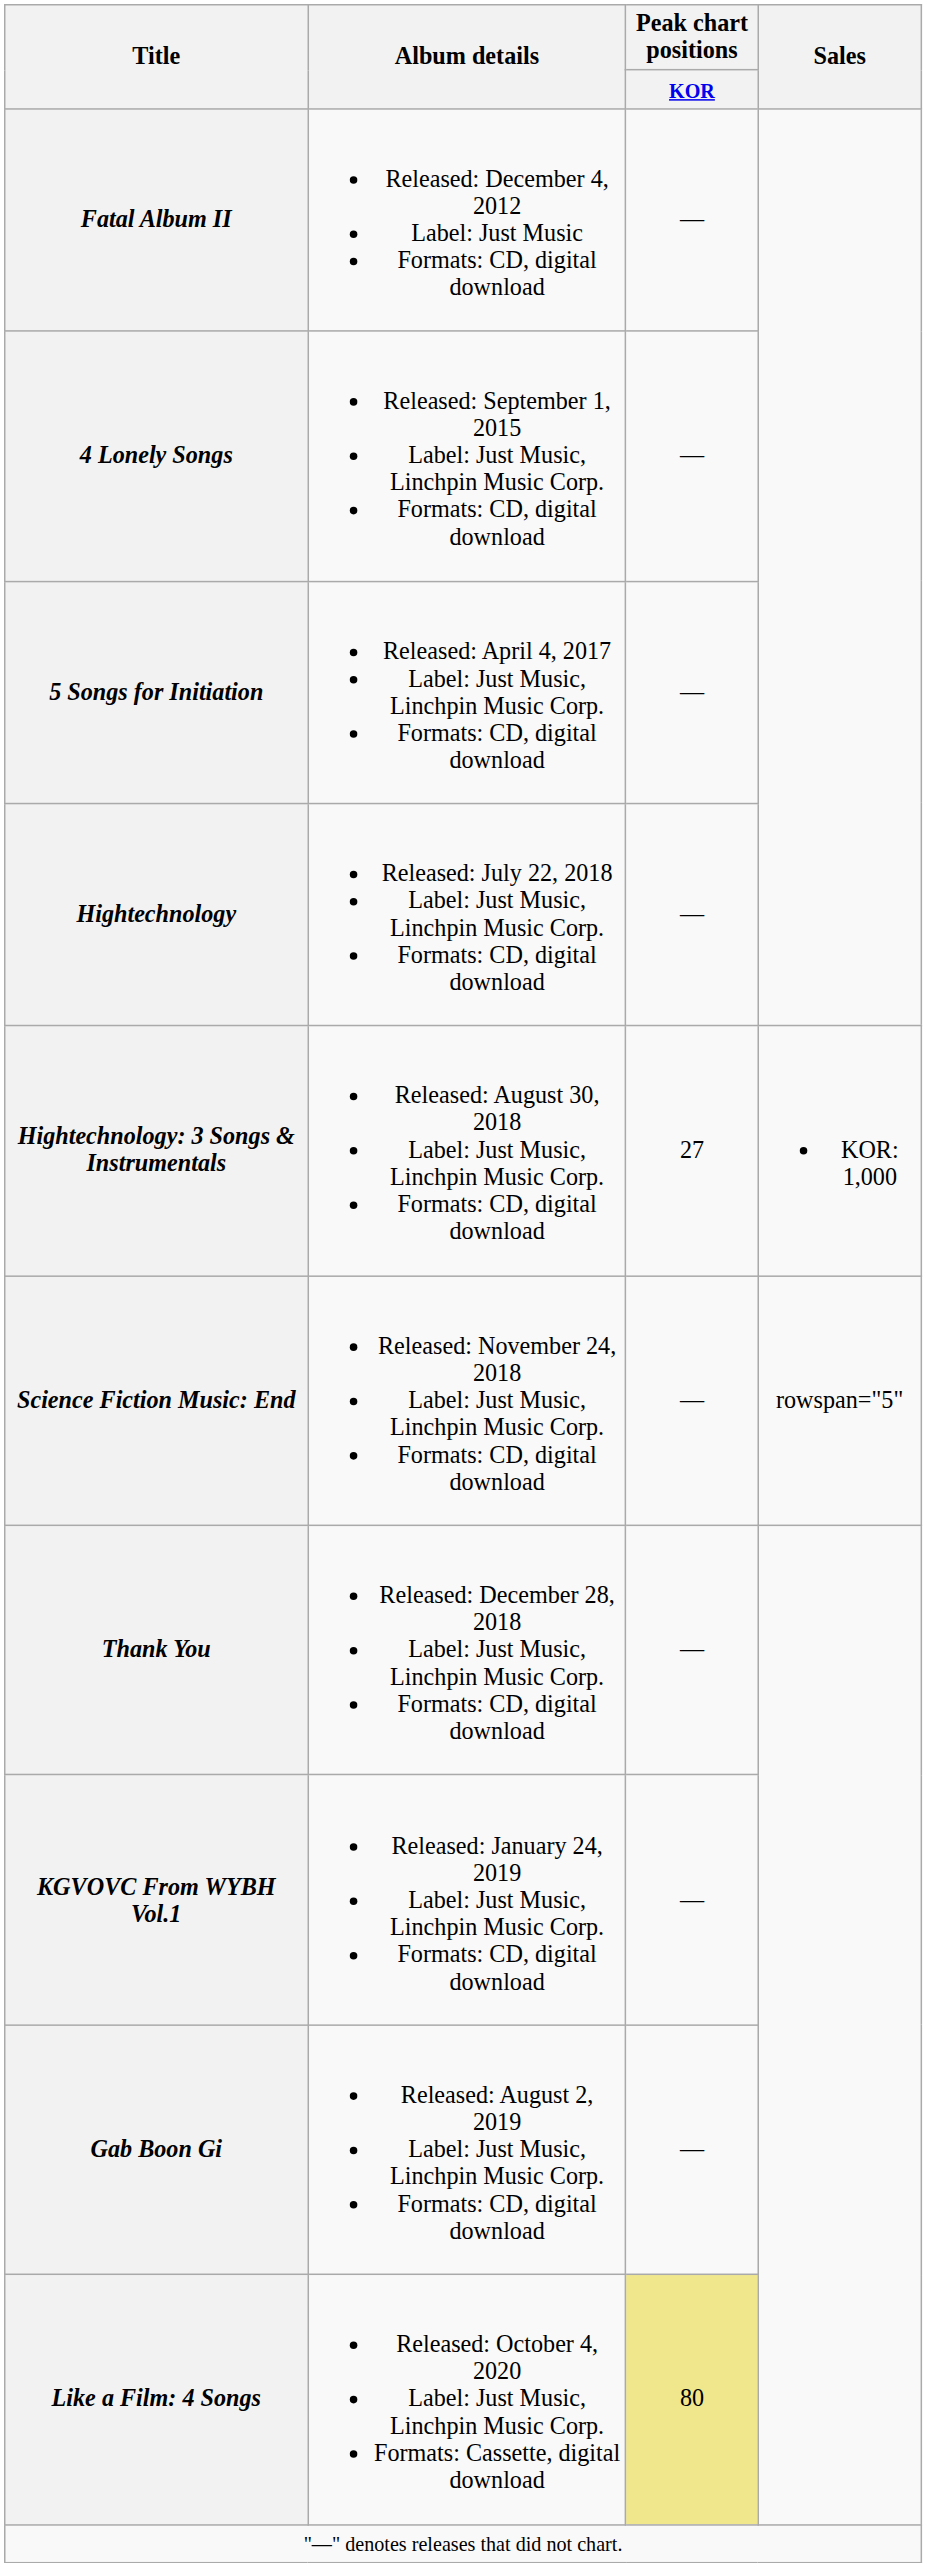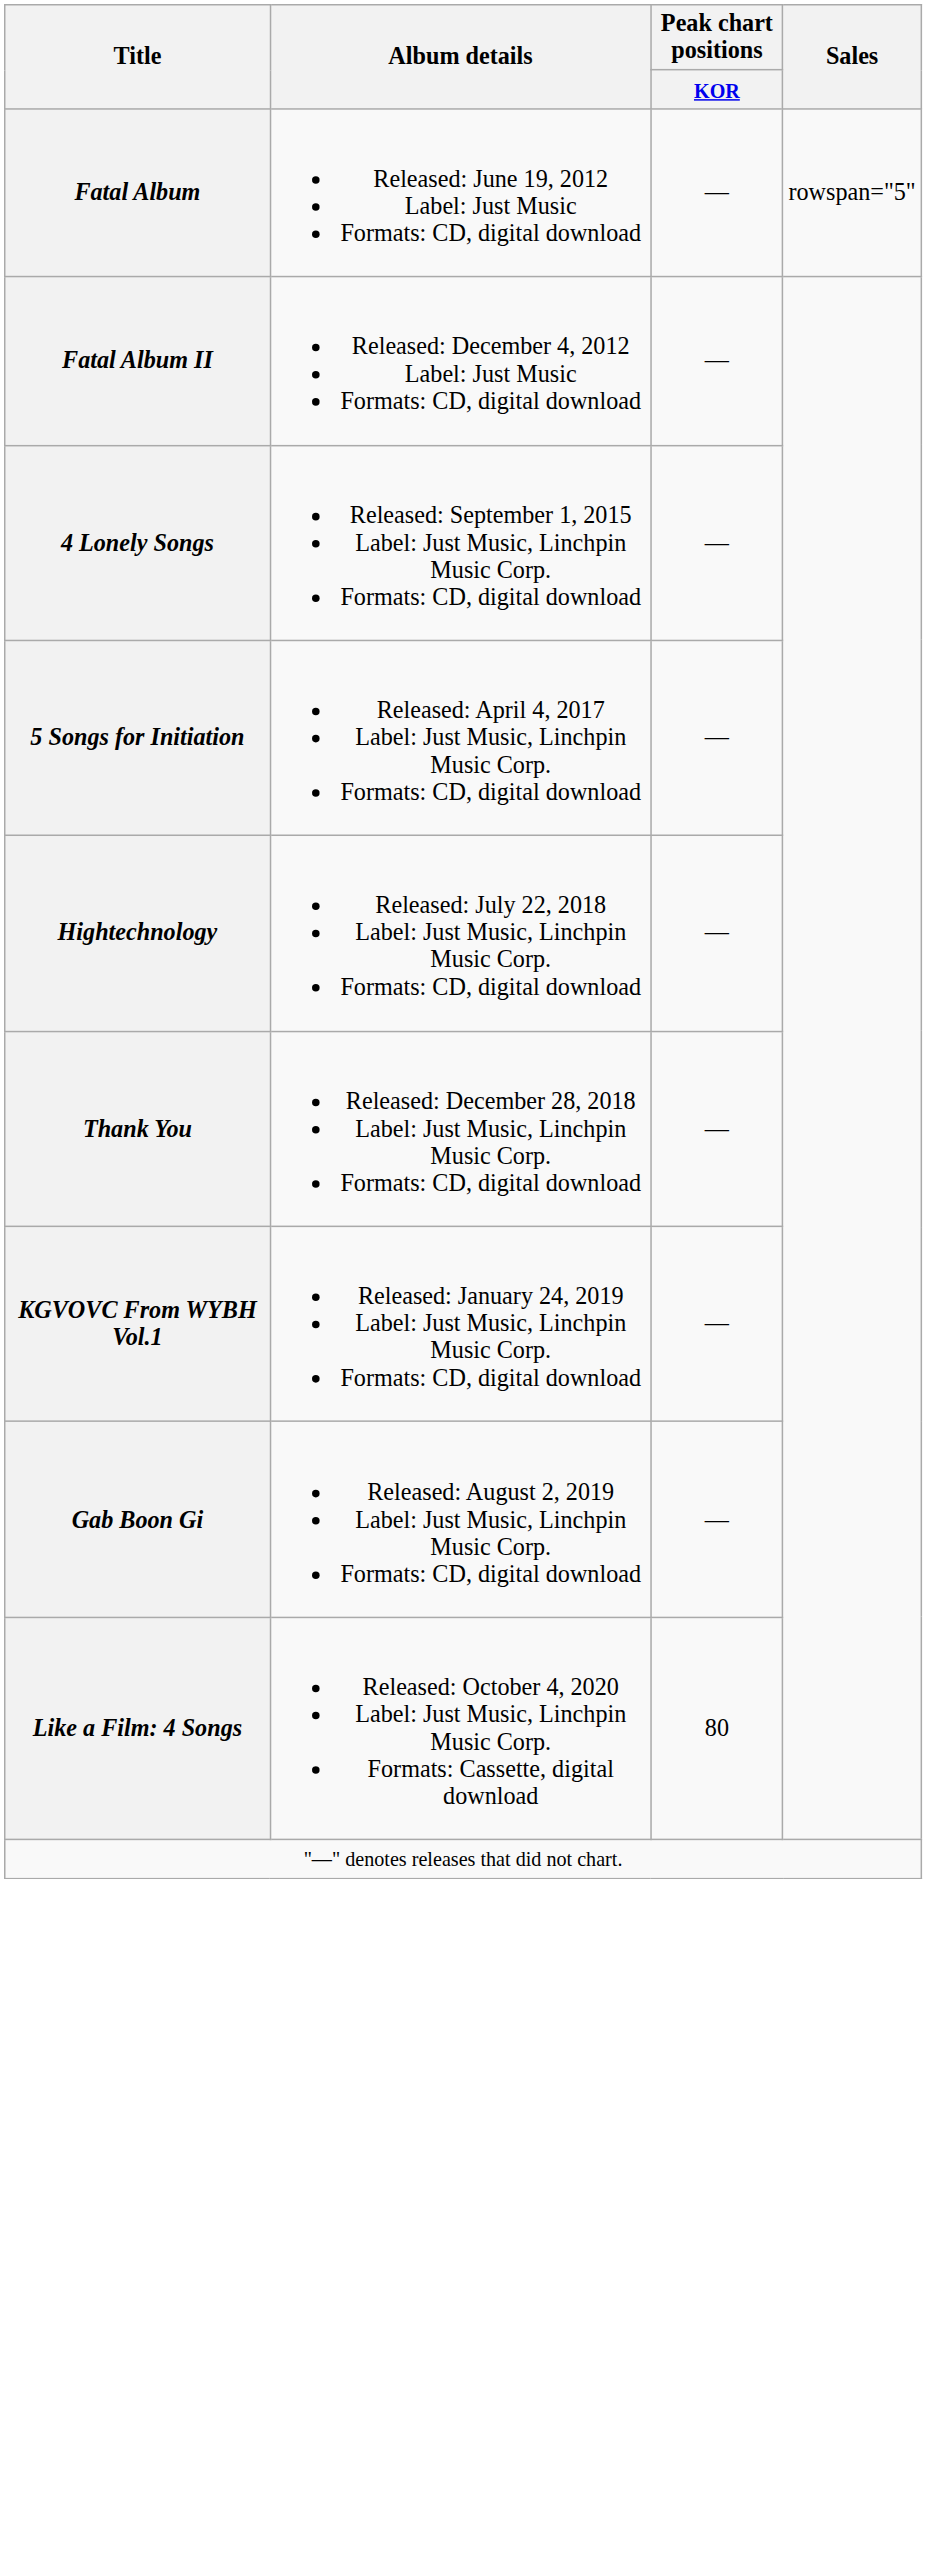+ row: (137, 192)
- row: (156, 1150)
- row: (156, 1400)
(692, 2399) khaki background -> (717, 1728) no background
